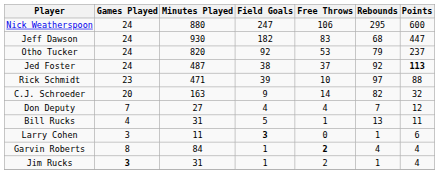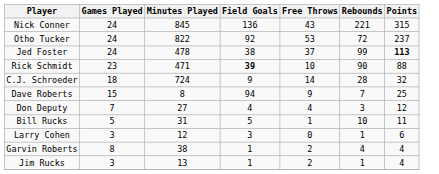- row: (50, 25)
- row: (50, 39)
+ row: (42, 25)
(198, 53) 820 -> (182, 39) 822
(377, 53) 79 -> (362, 39) 72
(198, 66) 487 -> (182, 53) 478
(377, 66) 92 -> (362, 53) 99
(265, 80) normal -> (250, 66) bold
(377, 80) 97 -> (362, 66) 90
(127, 94) 20 -> (112, 80) 18
(198, 94) 163 -> (182, 80) 724
(377, 94) 82 -> (362, 80) 28
+ row: (42, 94)
(377, 108) 7 -> (362, 108) 3
(127, 121) 4 -> (112, 121) 5
(377, 121) 13 -> (362, 121) 10
(198, 135) 11 -> (182, 135) 12
(265, 135) bold -> (250, 135) normal
(198, 149) 84 -> (182, 149) 38
(325, 149) bold -> (310, 149) normal
(127, 163) bold -> (112, 163) normal
(198, 163) 31 -> (182, 163) 13
